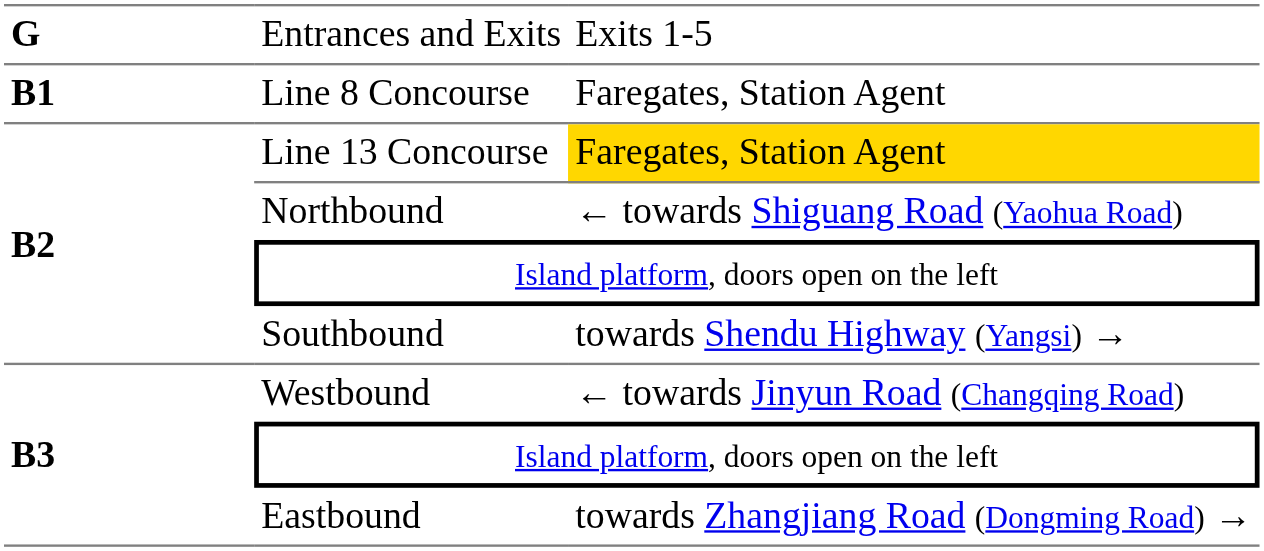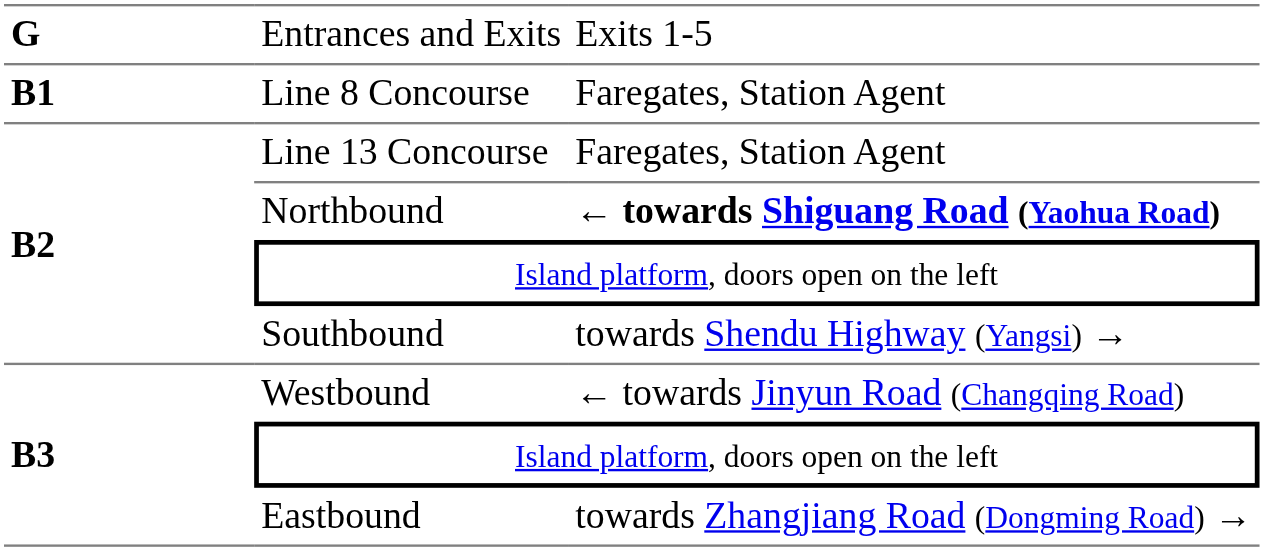(760, 152) gold background -> (760, 152) no background
(879, 210) normal -> (898, 210) bold
